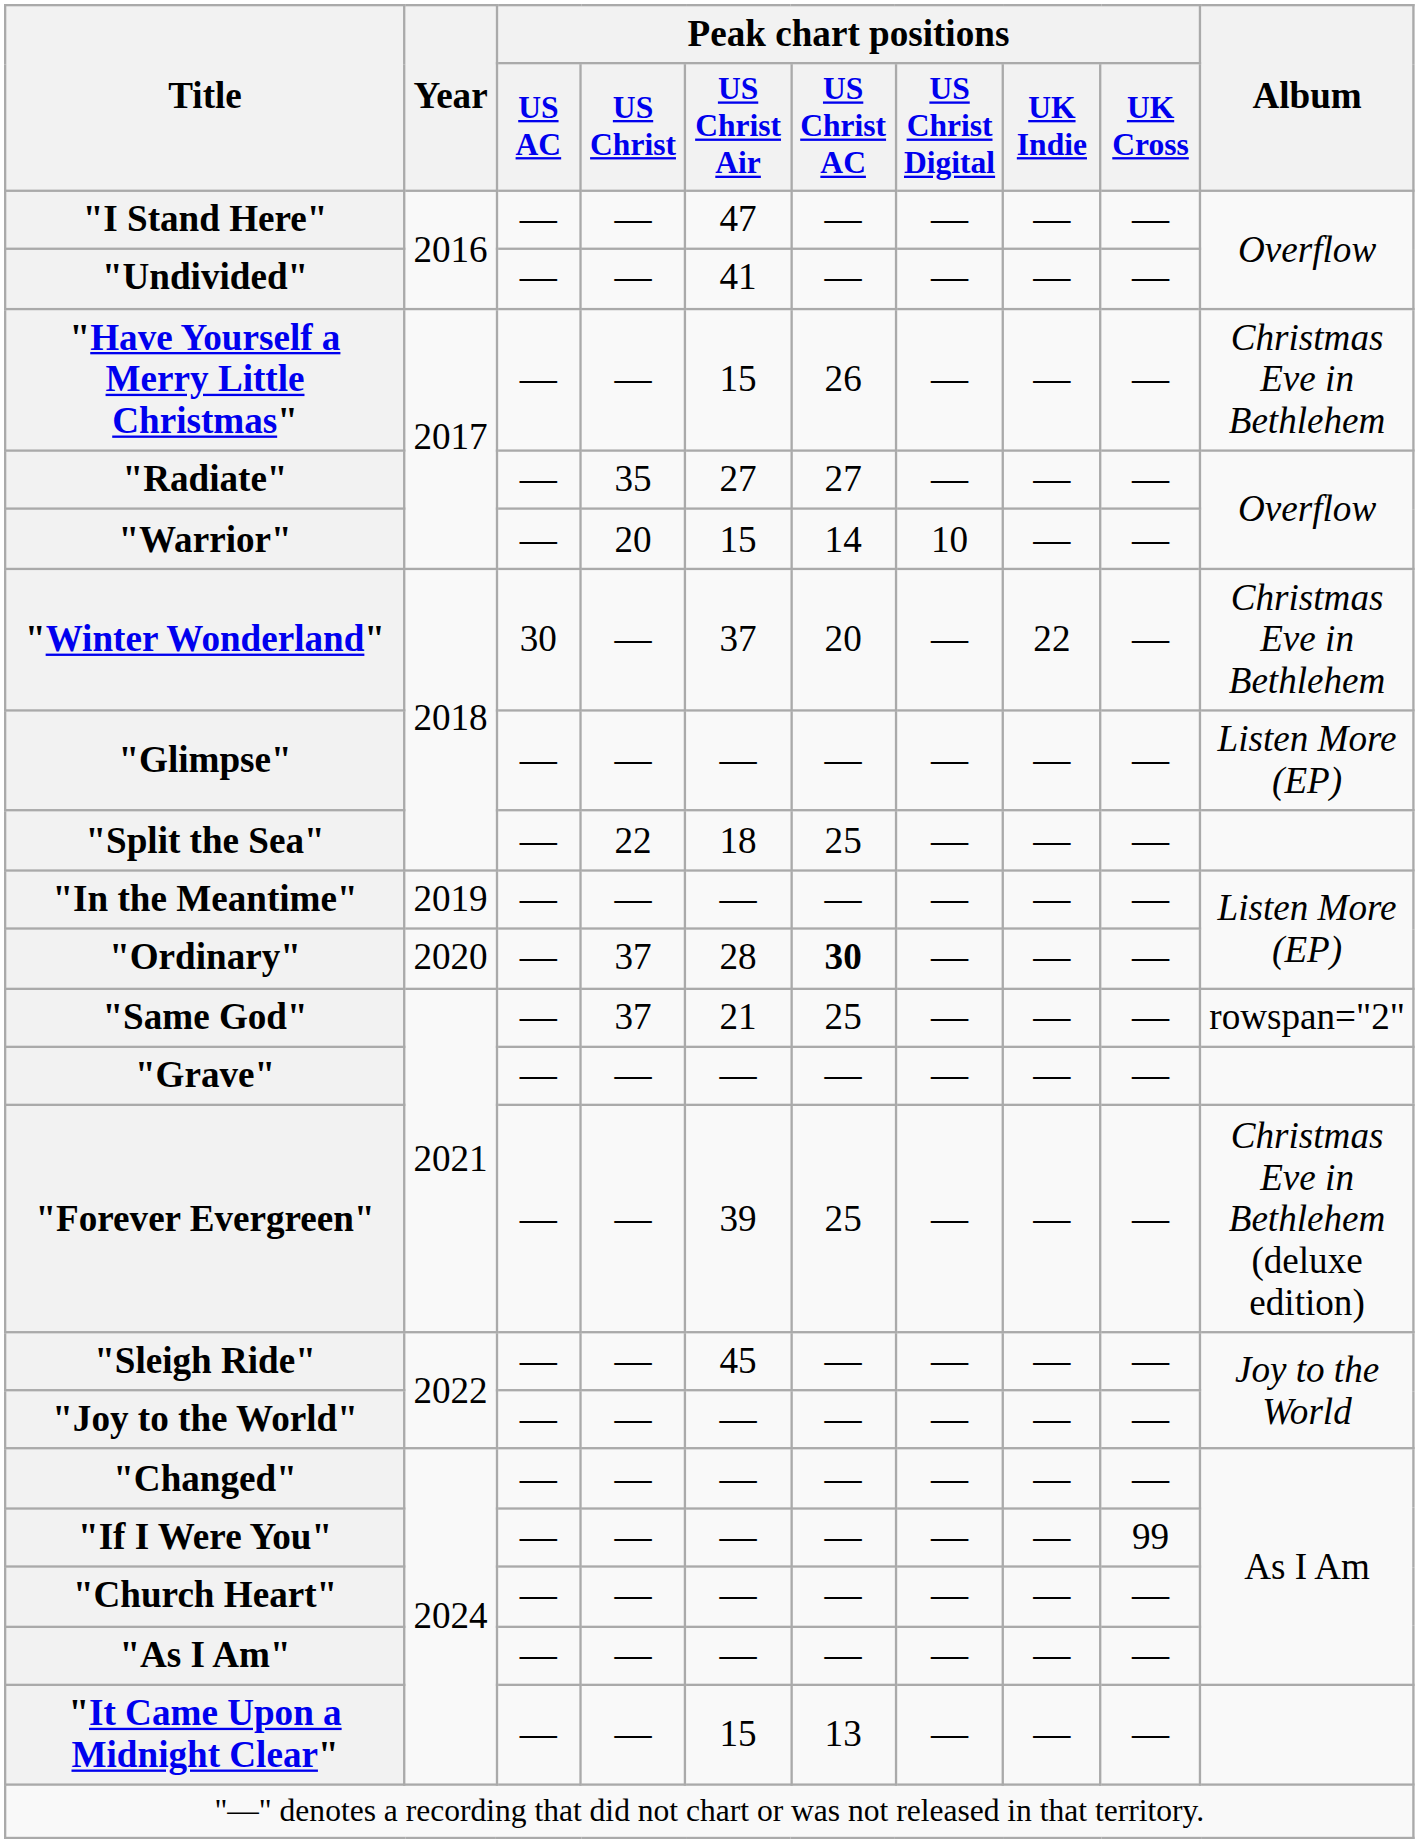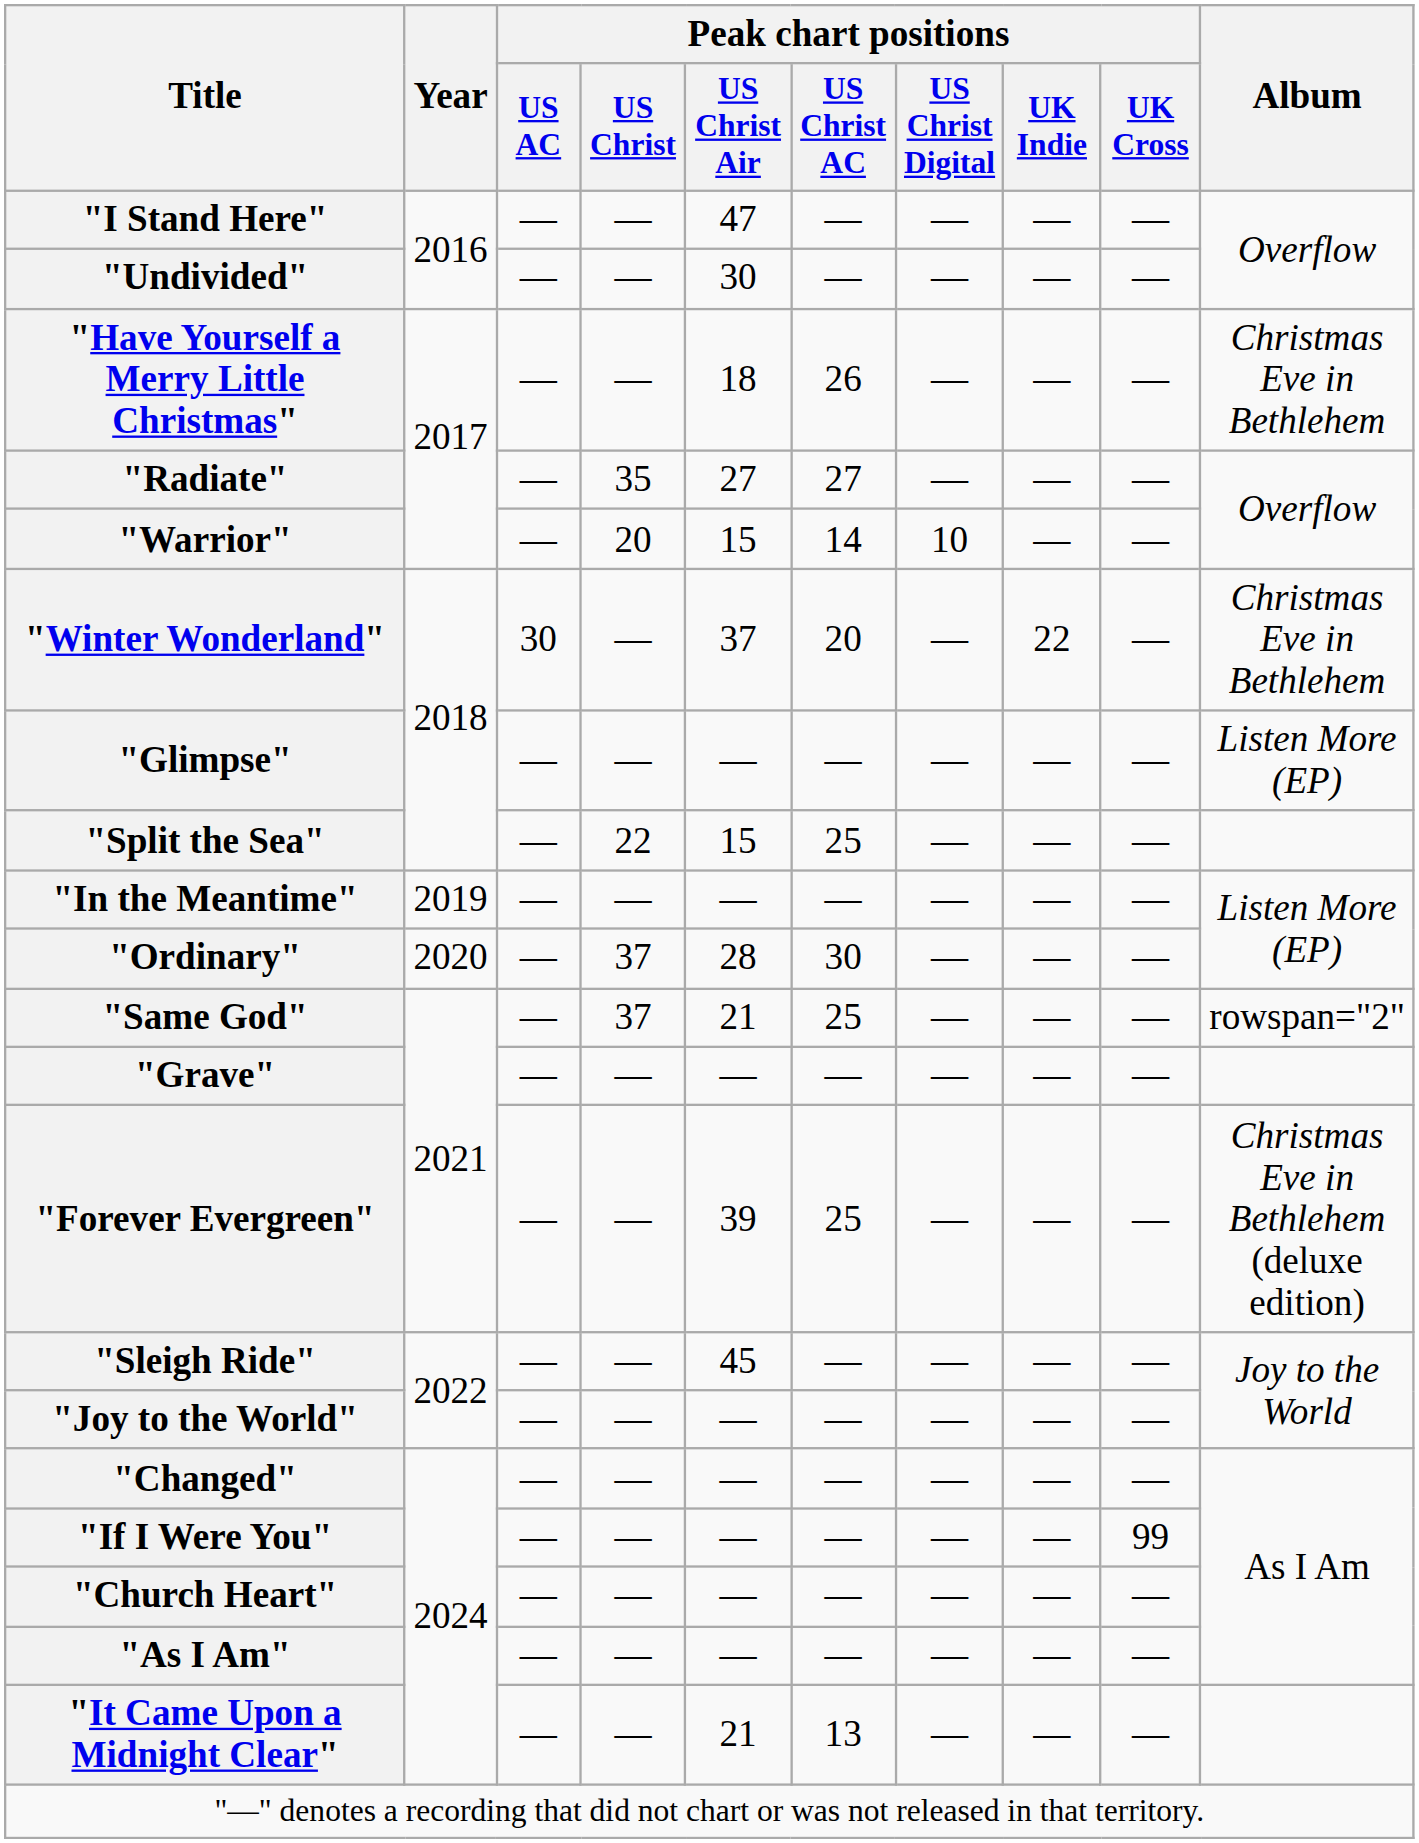(738, 277) 41 -> (738, 277) 30
(738, 378) 15 -> (738, 378) 18
(738, 839) 18 -> (738, 839) 15
(843, 957) bold -> (843, 957) normal
(738, 1734) 15 -> (738, 1734) 21
